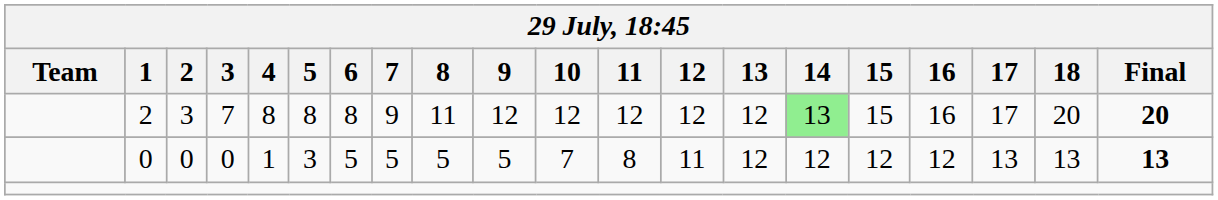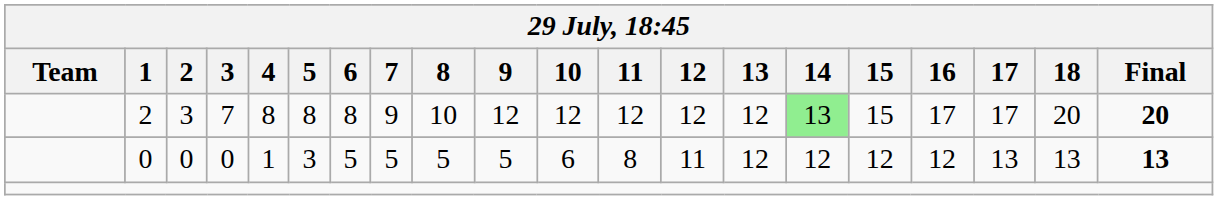(443, 114) 11 -> (443, 114) 10
(942, 114) 16 -> (942, 114) 17
(567, 159) 7 -> (568, 159) 6
